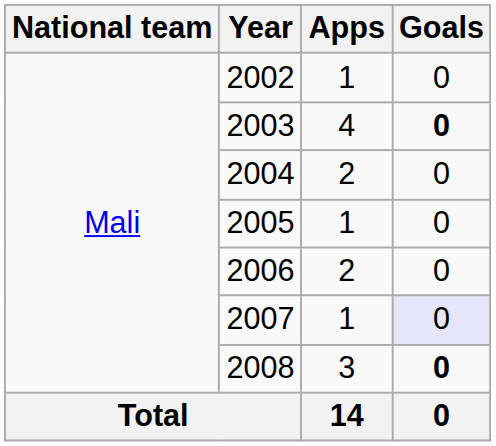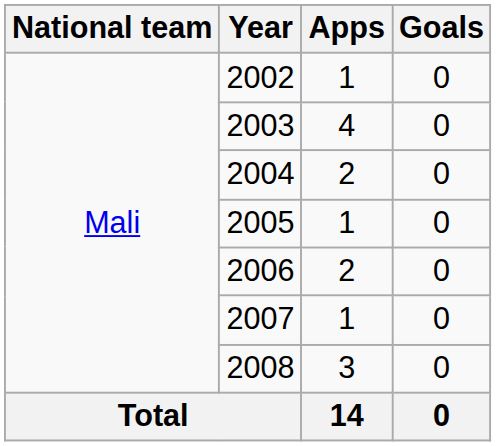(442, 125) bold -> (442, 125) normal
(442, 319) lavender background -> (442, 319) no background
(442, 367) bold -> (442, 367) normal
